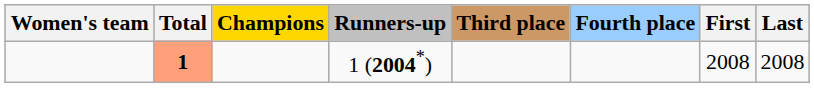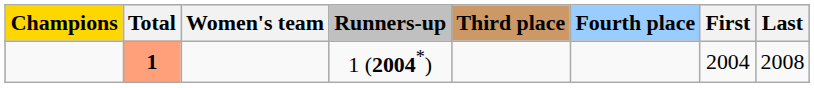columns swapped: (80, 22) <-> (271, 22)
(728, 61) 2008 -> (728, 61) 2004
